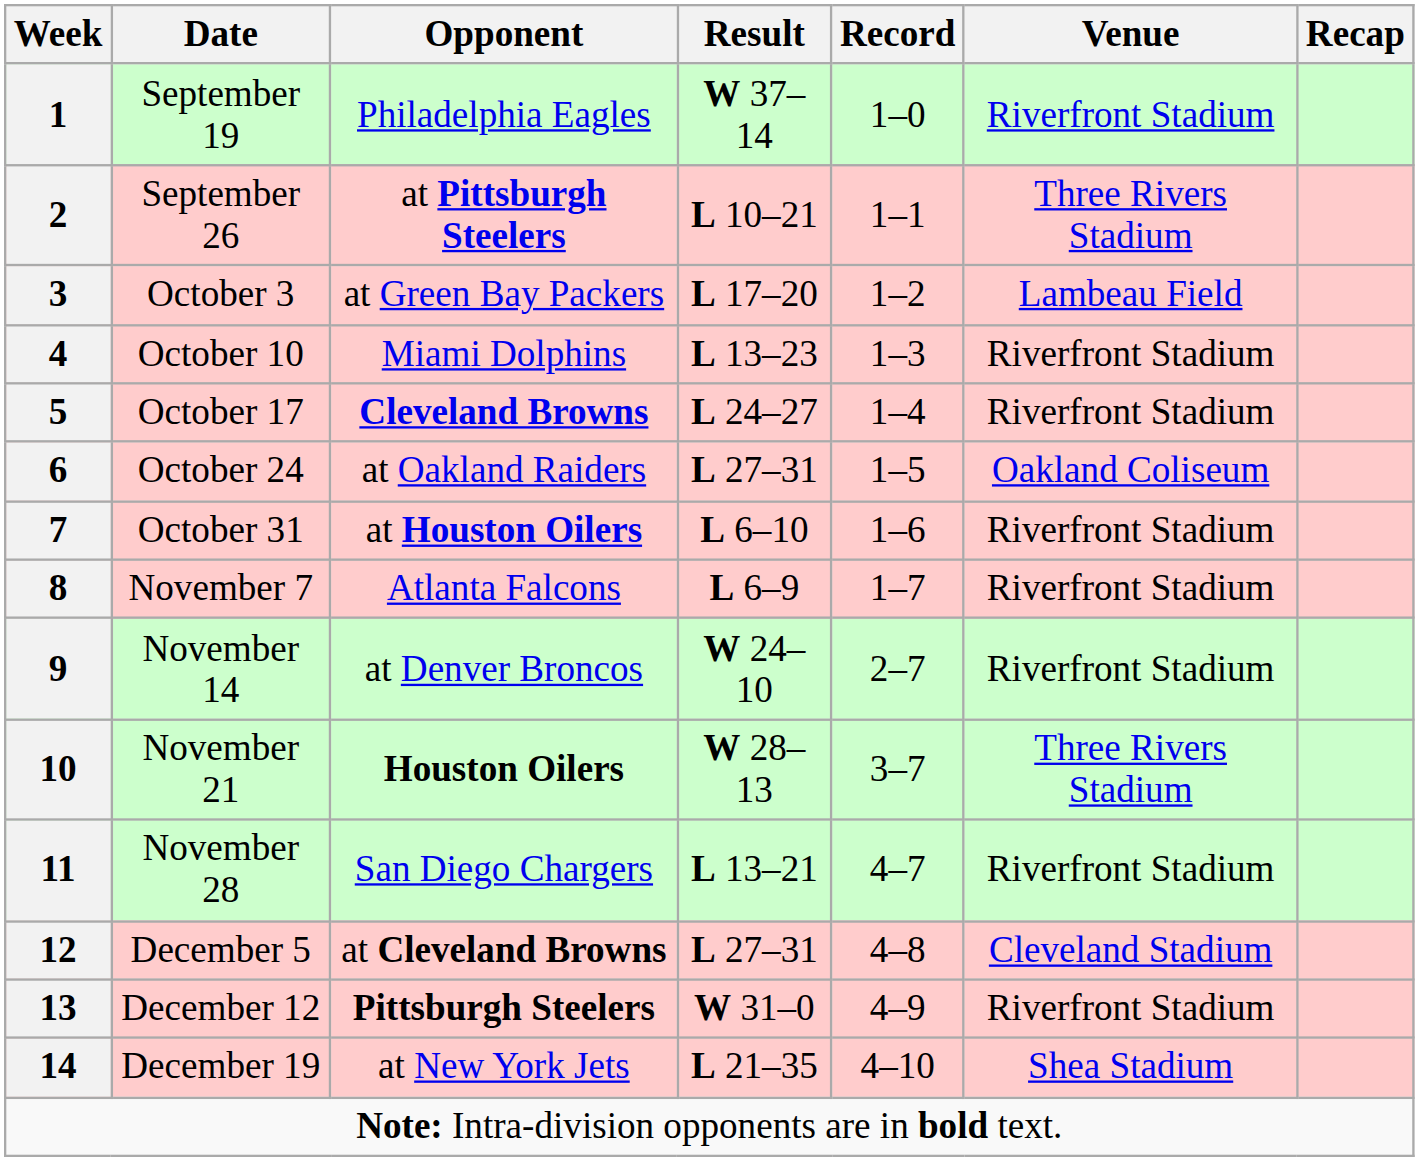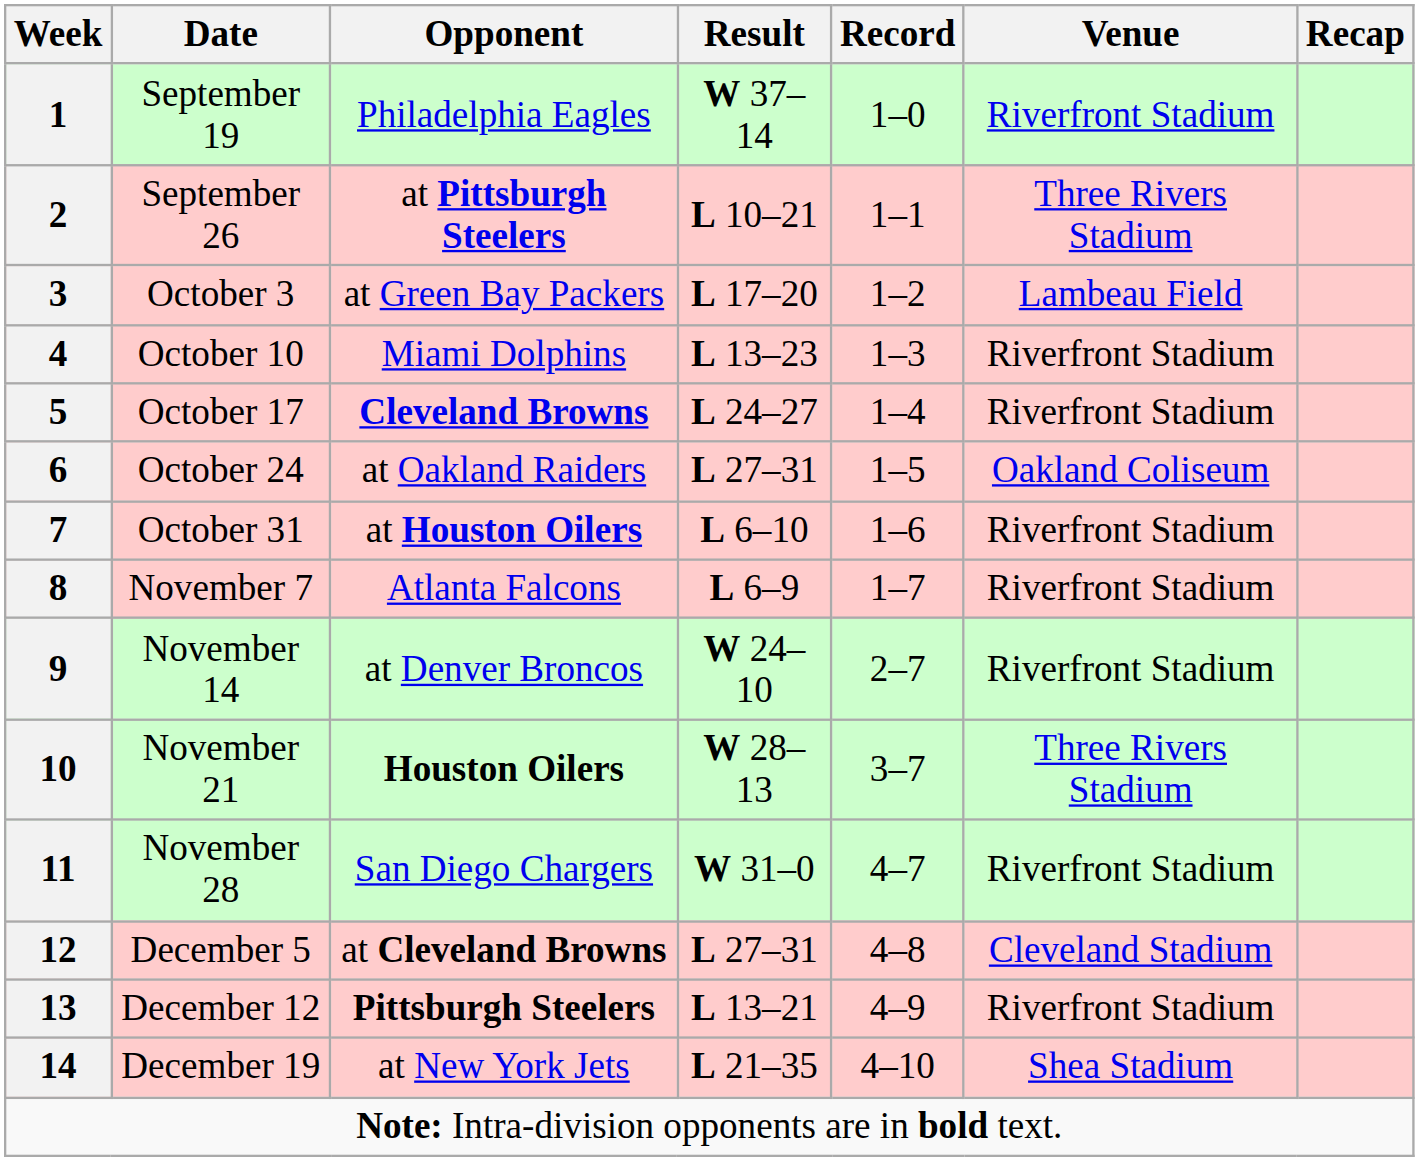(754, 869) L 13–21 -> (754, 869) W 31–0
(754, 1008) W 31–0 -> (754, 1008) L 13–21
